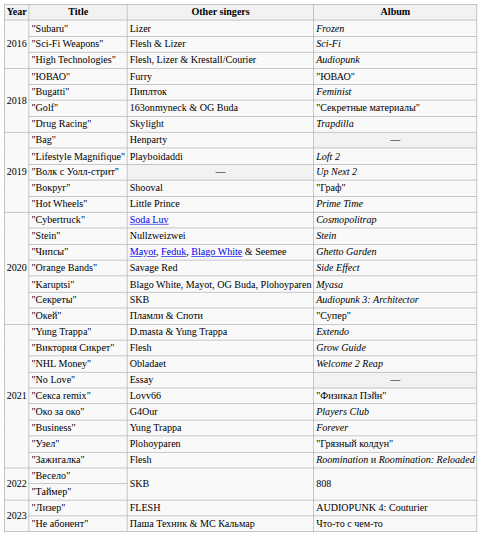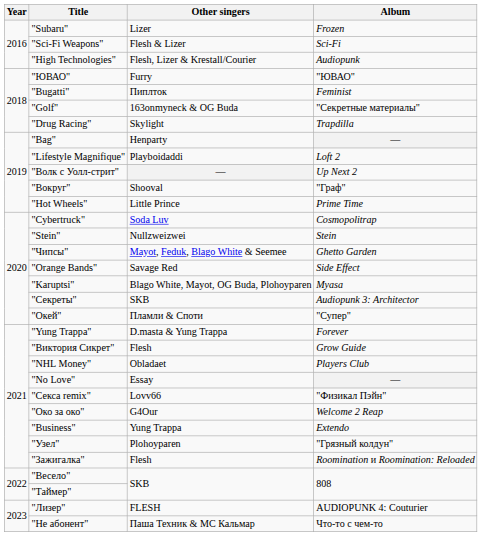(333, 332) Extendo -> (332, 332) Forever
(350, 364) Welcome 2 Reap -> (343, 364) Players Club
(343, 412) Players Club -> (350, 412) Welcome 2 Reap
(332, 428) Forever -> (333, 428) Extendo
